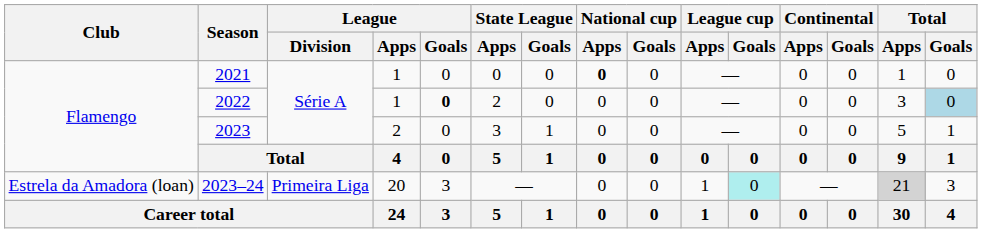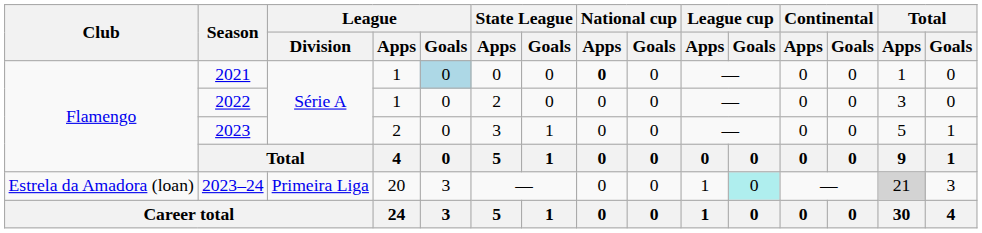(446, 74) no background -> (446, 74) lightblue background
(446, 102) bold -> (446, 102) normal
(951, 102) lightblue background -> (951, 102) no background
